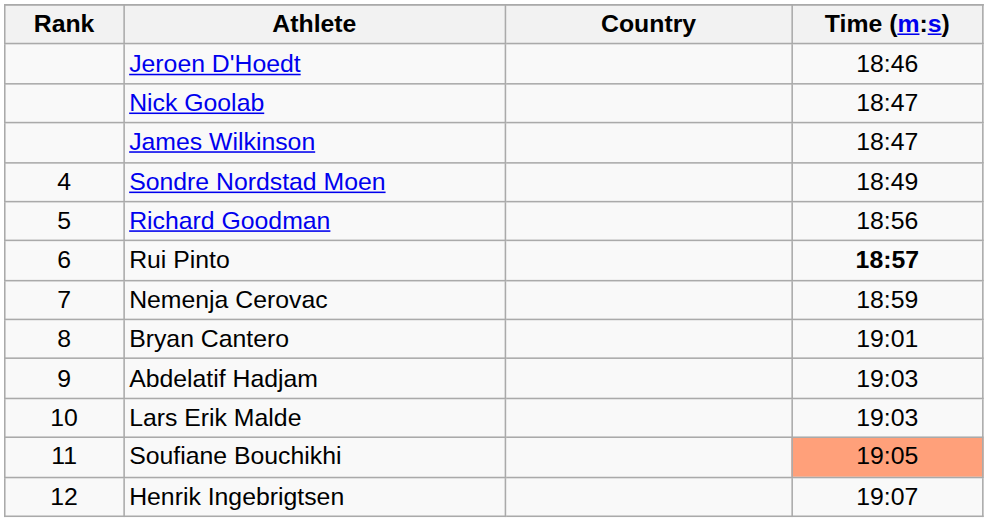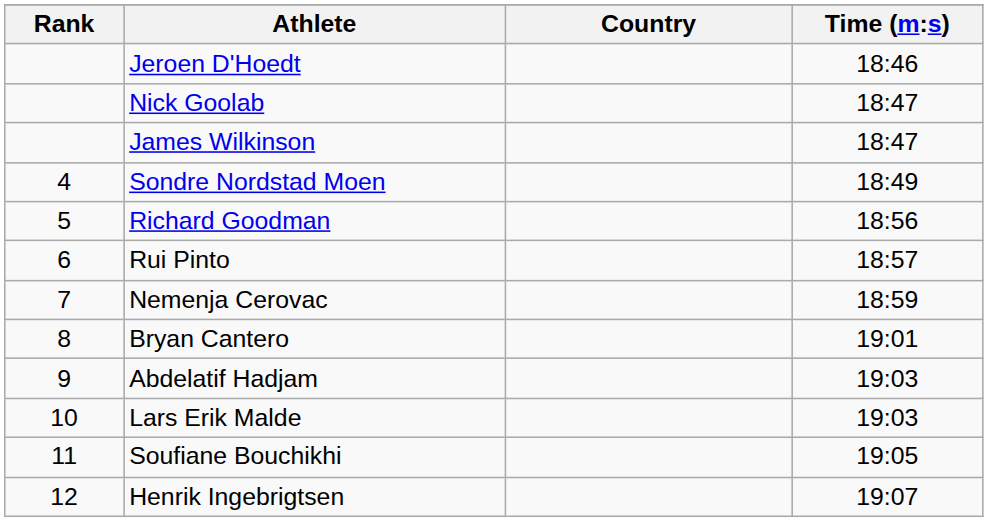(887, 260) bold -> (887, 260) normal
(887, 456) lightsalmon background -> (887, 456) no background
